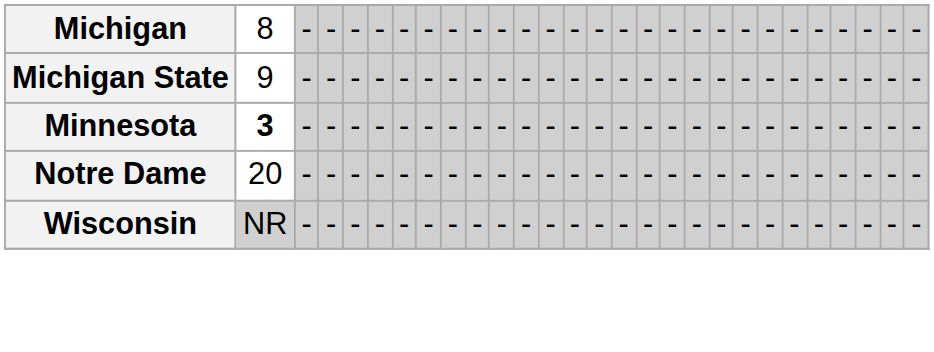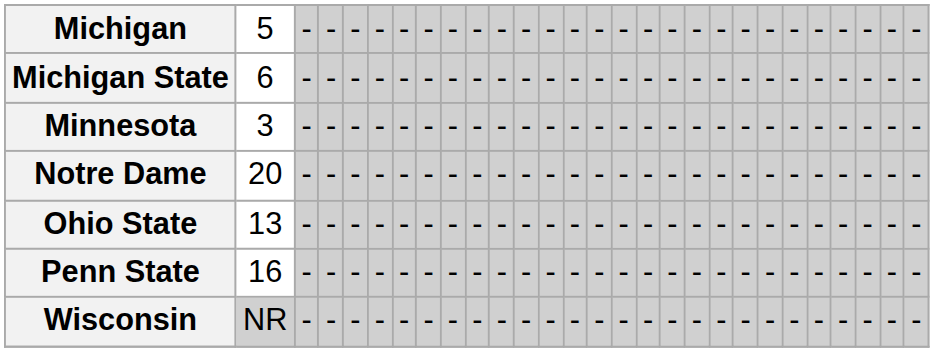(265, 28) 8 -> (265, 28) 5
(265, 77) 9 -> (265, 77) 6
(265, 126) bold -> (265, 126) normal
+ row: (120, 223)
+ row: (120, 272)
